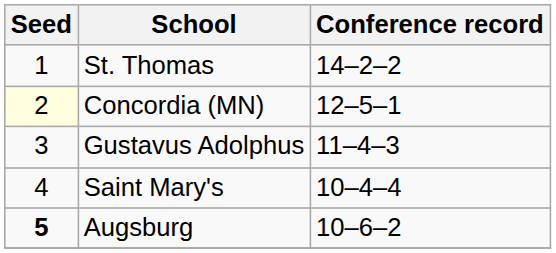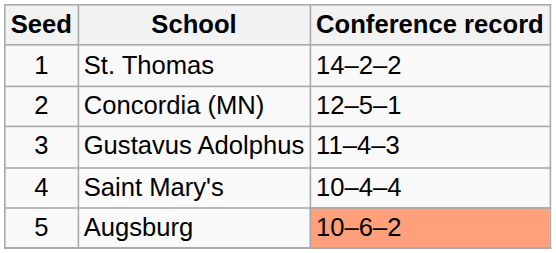(41, 106) lightyellow background -> (41, 106) no background
(41, 227) bold -> (41, 227) normal
(359, 227) no background -> (359, 227) lightsalmon background
